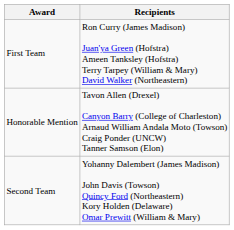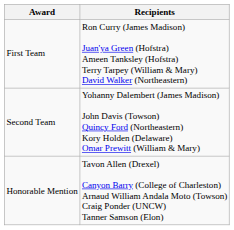rows swapped: (31, 191) <-> (42, 122)
